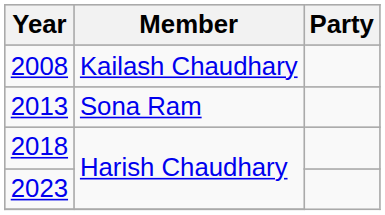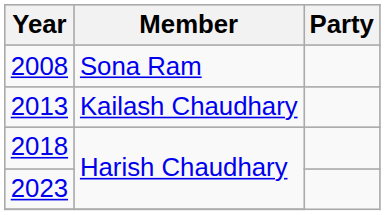(189, 65) Kailash Chaudhary -> (141, 65) Sona Ram
(141, 106) Sona Ram -> (189, 106) Kailash Chaudhary
